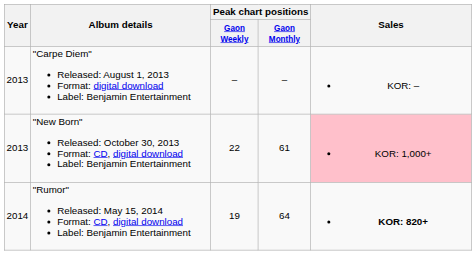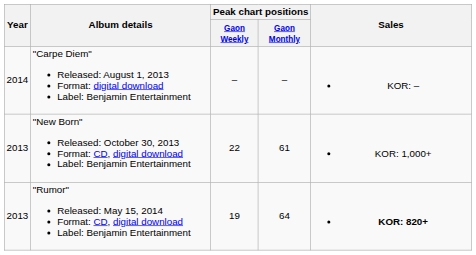(17, 80) 2013 -> (17, 80) 2014
(391, 154) pink background -> (391, 154) no background
(17, 216) 2014 -> (17, 216) 2013
